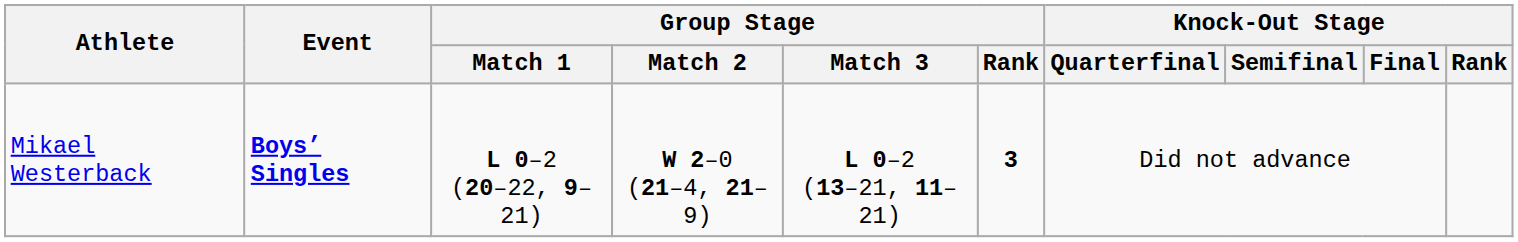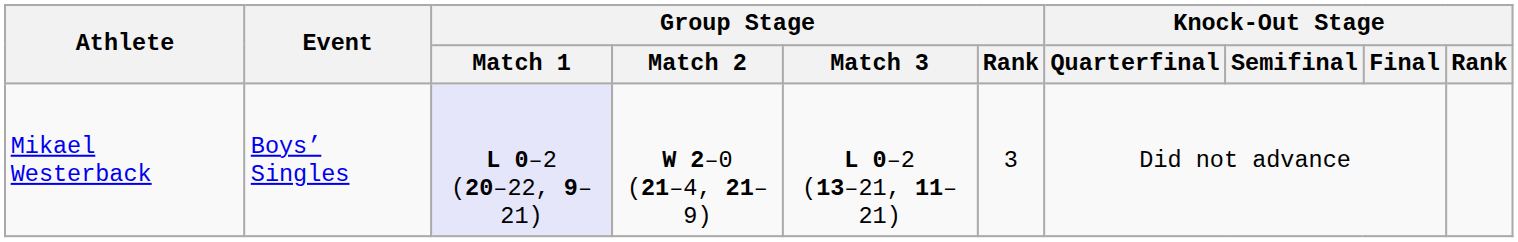(300, 160) bold -> (300, 160) normal
(521, 188) no background -> (521, 188) lavender background
(1011, 160) bold -> (1011, 160) normal
